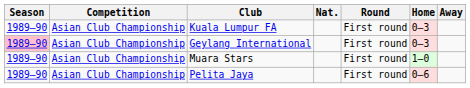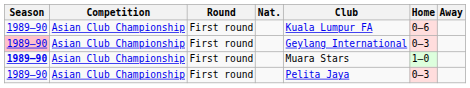columns swapped: (375, 12) <-> (250, 12)
(421, 28) 0–3 -> (421, 28) 0–6
(27, 59) normal -> (27, 59) bold
(421, 75) 0–6 -> (421, 75) 0–3
